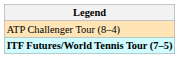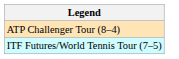(90, 45) bold -> (84, 45) normal
